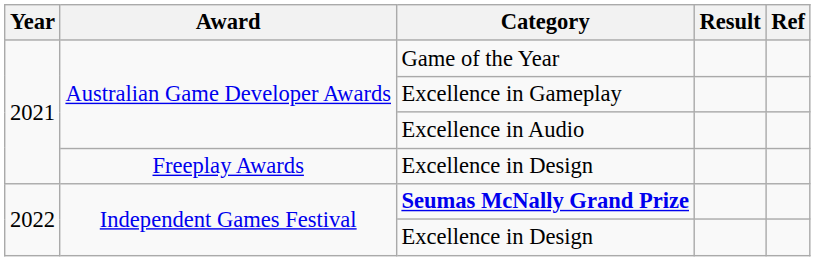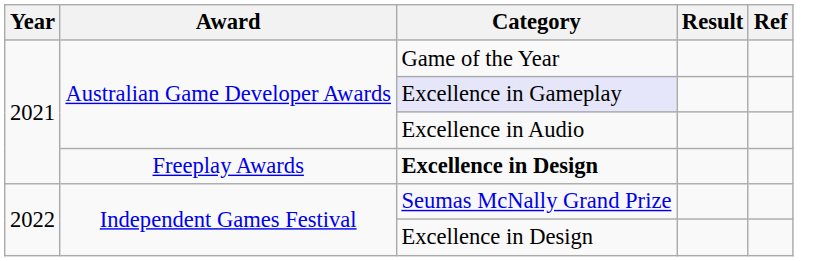(512, 93) no background -> (512, 93) lavender background
(497, 165) normal -> (500, 165) bold
(545, 201) bold -> (536, 201) normal
